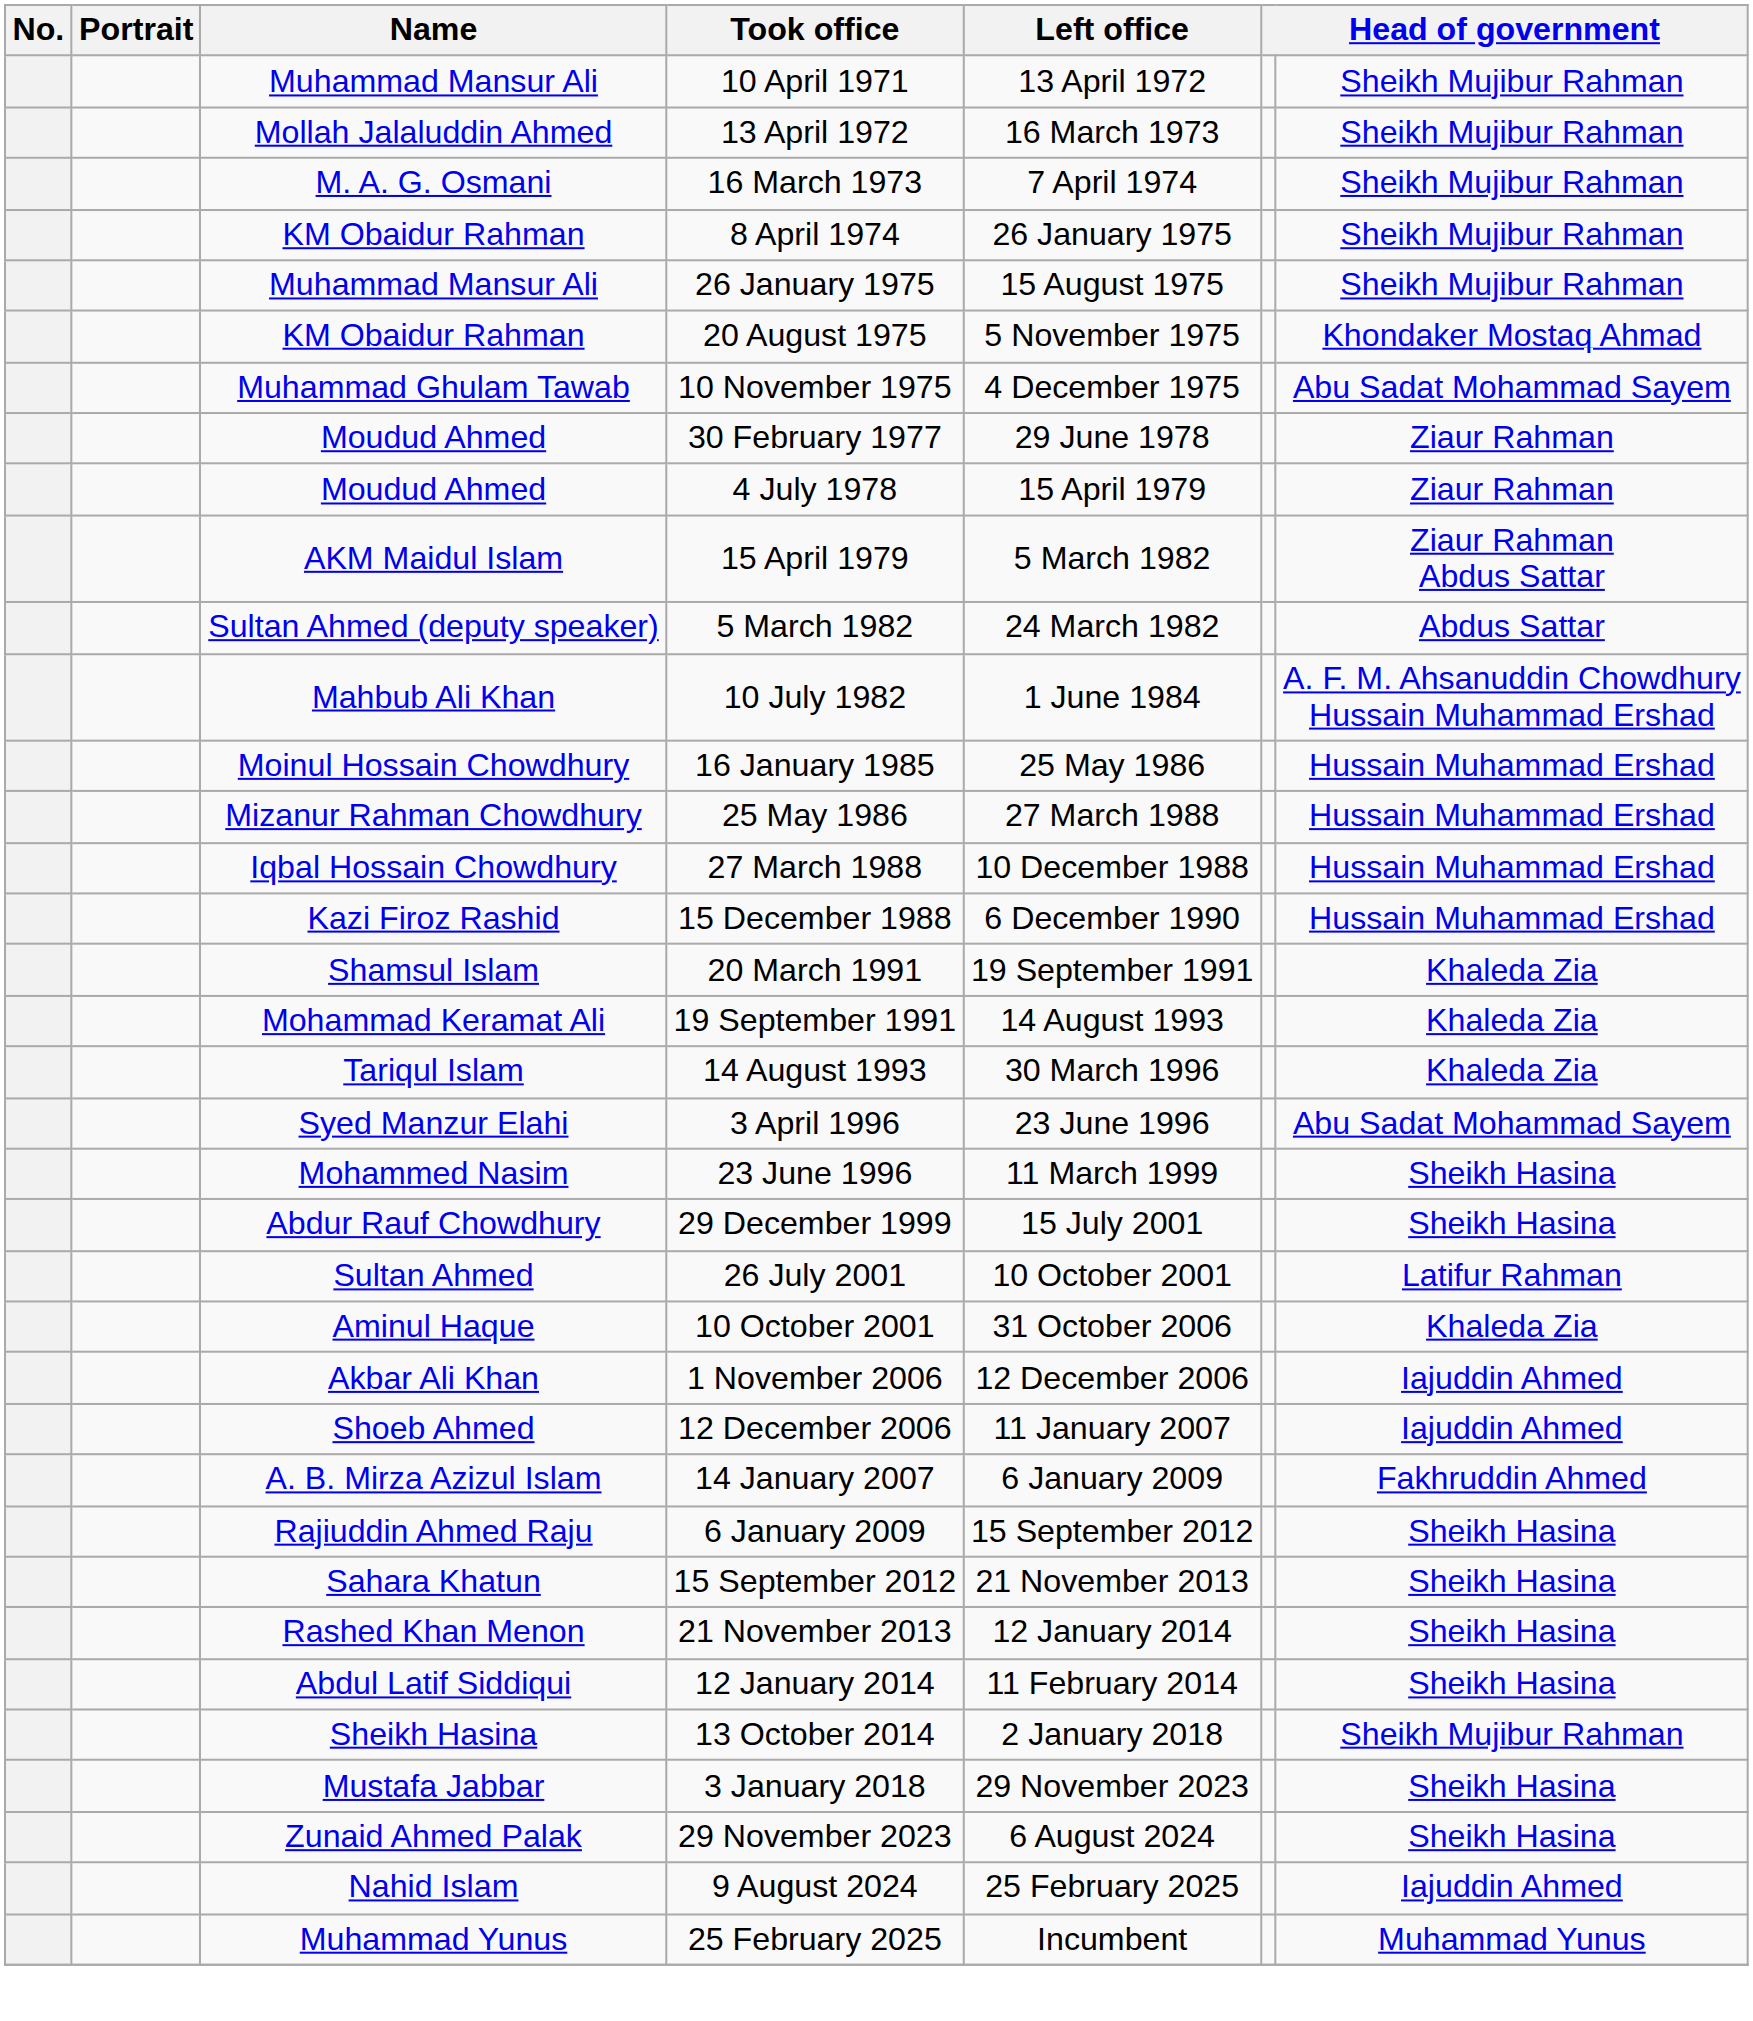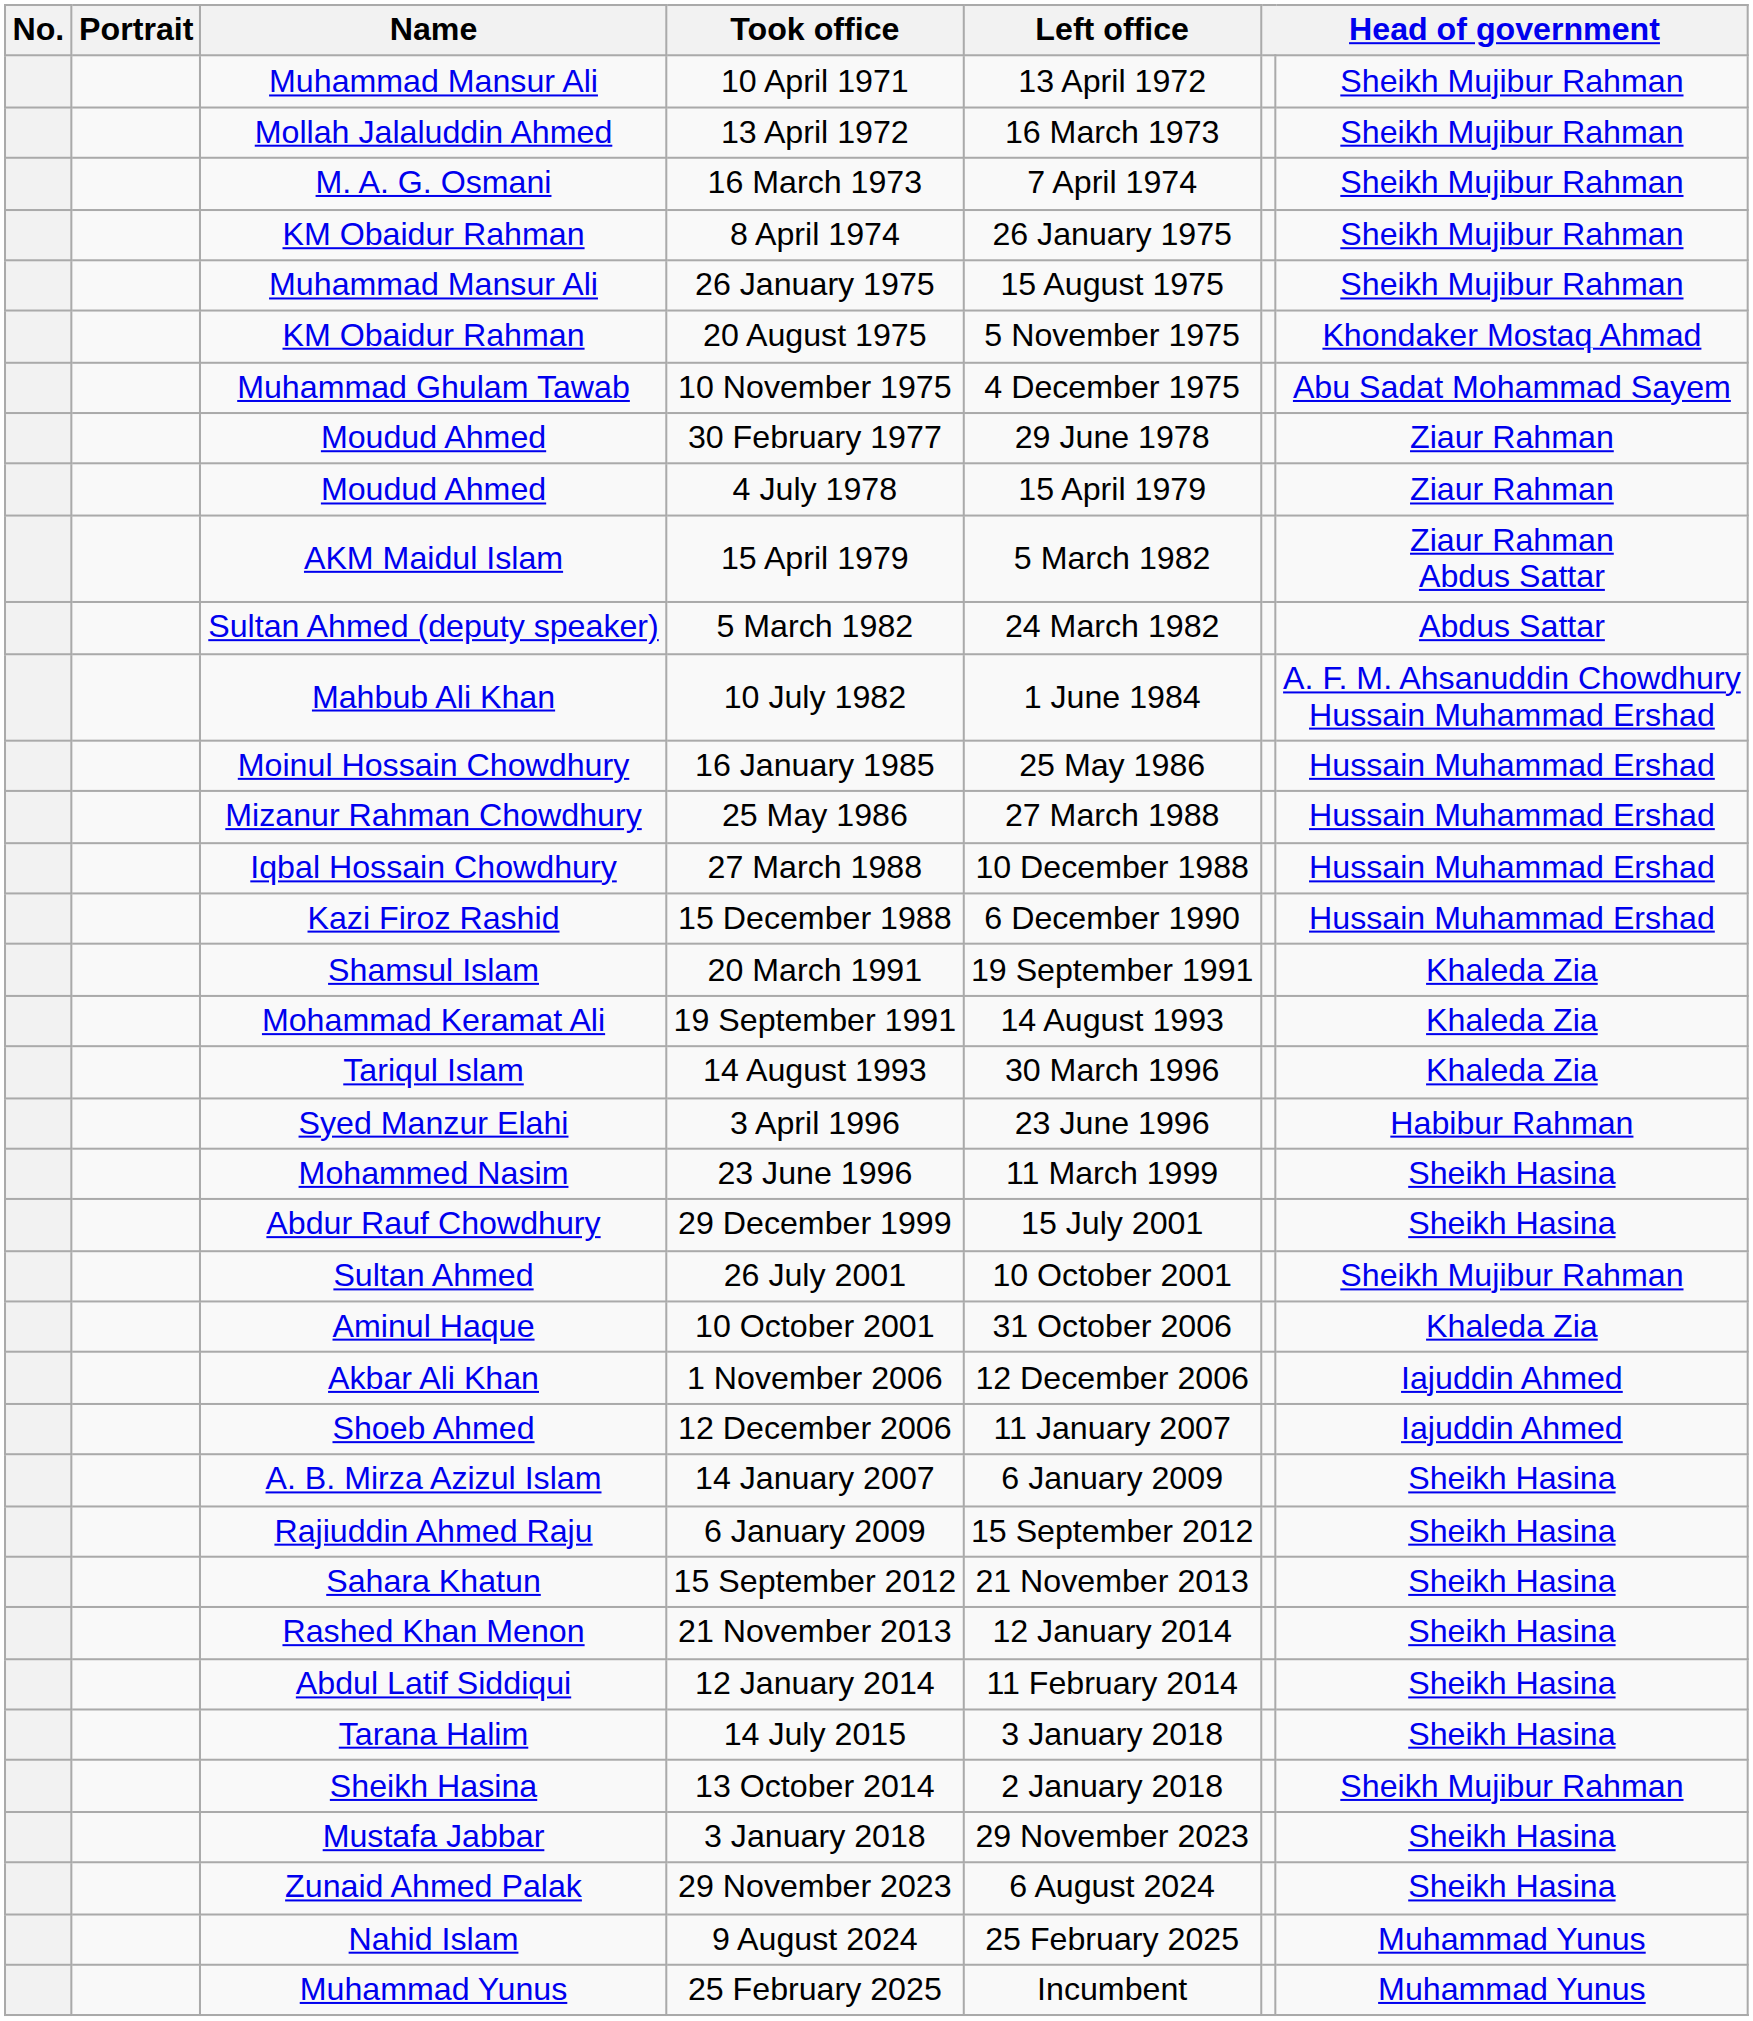(1512, 1122) Abu Sadat Mohammad Sayem -> (1512, 1122) Habibur Rahman
(1512, 1275) Latifur Rahman -> (1512, 1275) Sheikh Mujibur Rahman
(1512, 1479) Fakhruddin Ahmed -> (1512, 1479) Sheikh Hasina
+ row: (815, 1734)
(1512, 1887) Iajuddin Ahmed -> (1512, 1938) Muhammad Yunus
